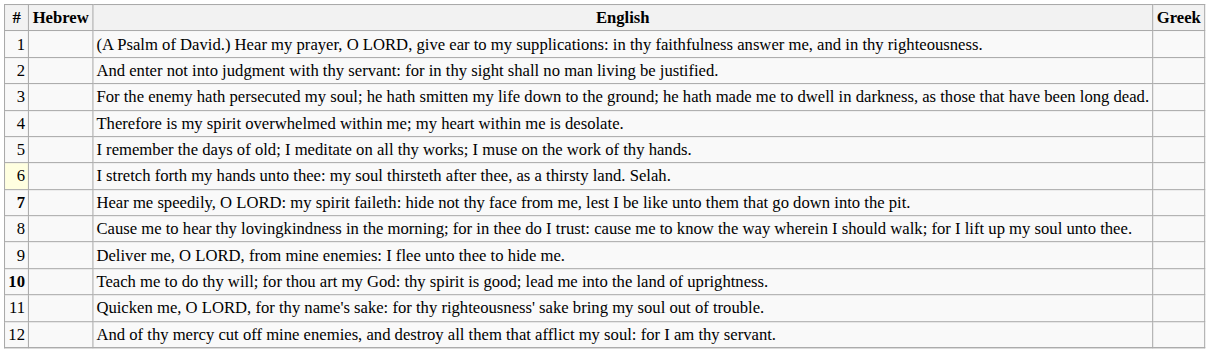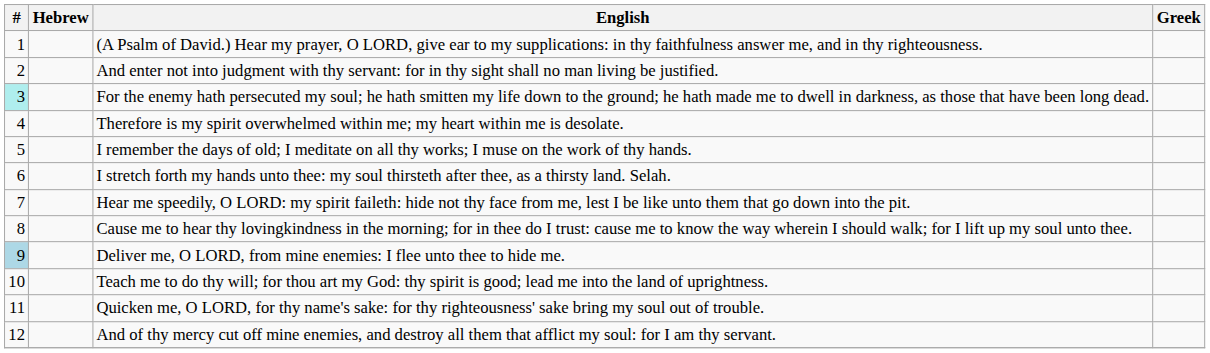(21, 96) no background -> (21, 96) paleturquoise background
(21, 176) lightyellow background -> (21, 176) no background
(21, 202) bold -> (21, 202) normal
(21, 255) no background -> (21, 255) lightblue background
(17, 281) bold -> (17, 281) normal
